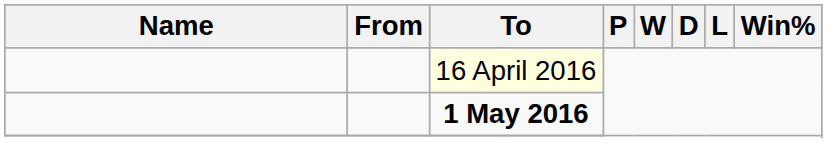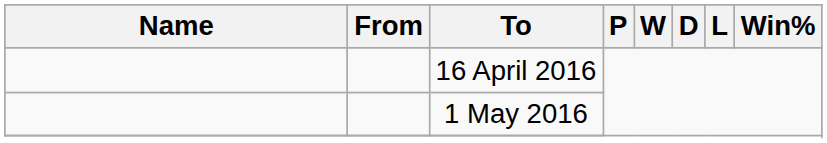(516, 69) lightyellow background -> (516, 69) no background
(516, 113) bold -> (516, 113) normal
